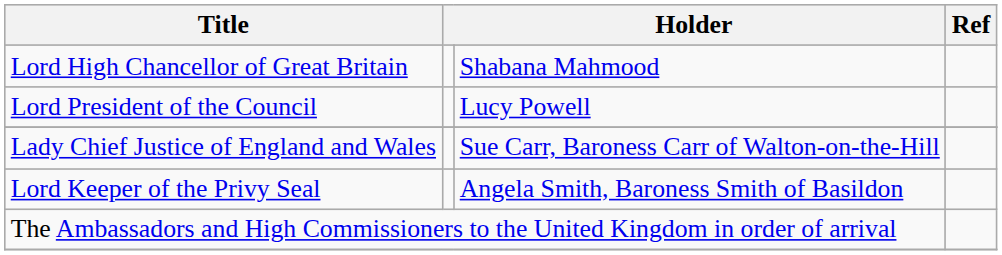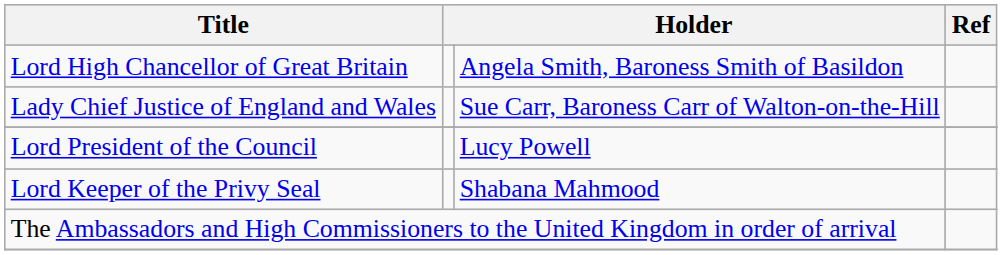(560, 65) Shabana Mahmood -> (682, 65) Angela Smith, Baroness Smith of Basildon
rows swapped: (164, 106) <-> (223, 147)
(682, 188) Angela Smith, Baroness Smith of Basildon -> (560, 188) Shabana Mahmood
